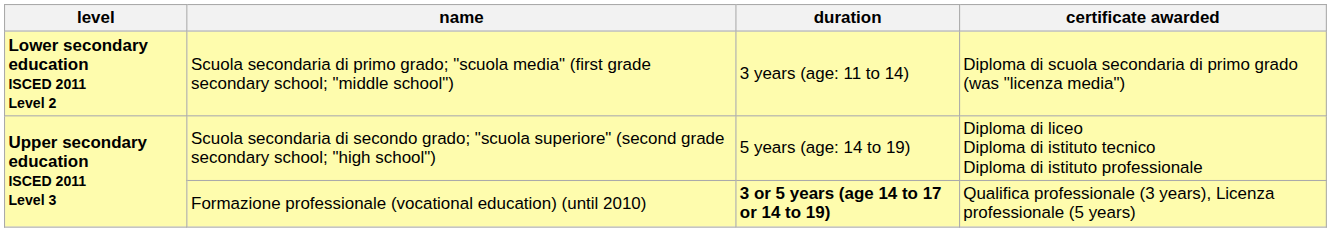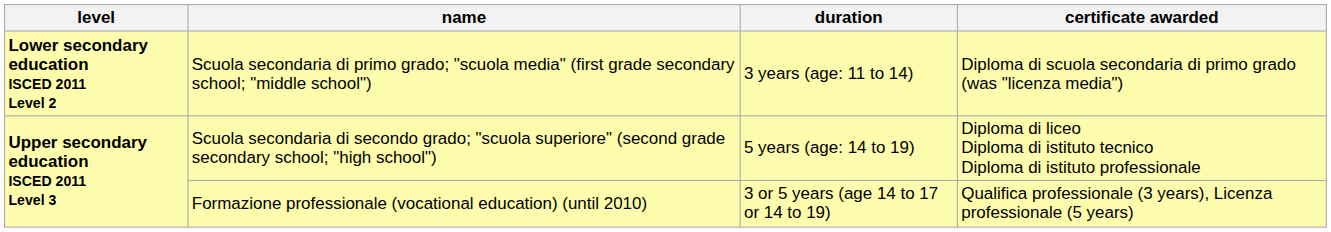(841, 203) bold -> (841, 203) normal
